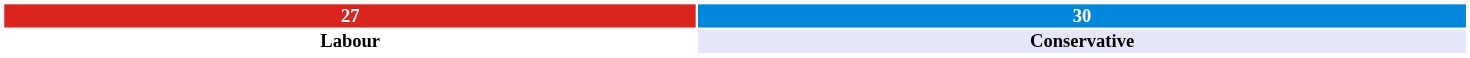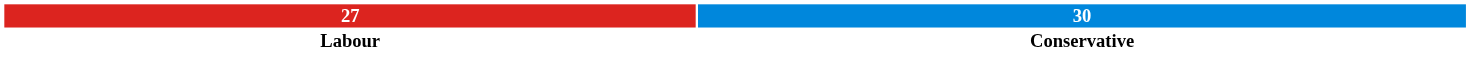(1082, 41) lavender background -> (1082, 41) no background
